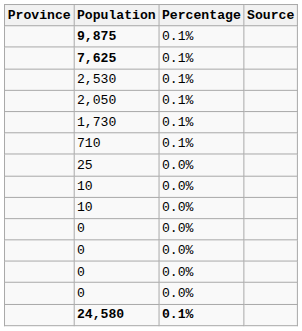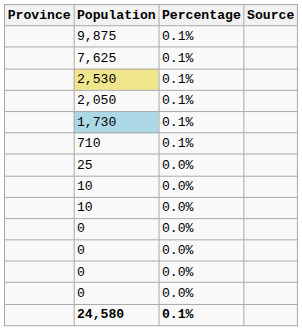(97, 37) bold -> (97, 37) normal
(97, 58) bold -> (97, 58) normal
(97, 79) no background -> (97, 79) khaki background
(97, 122) no background -> (97, 122) lightblue background
